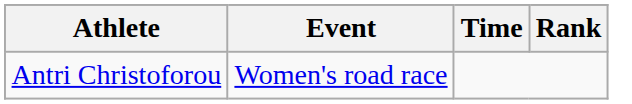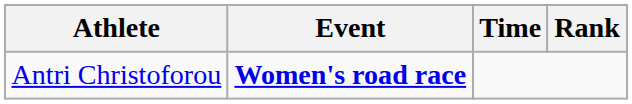(341, 74) normal -> (350, 74) bold
